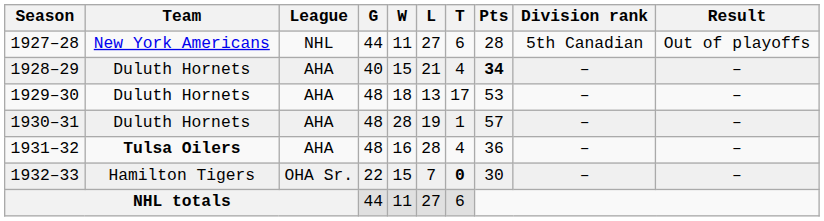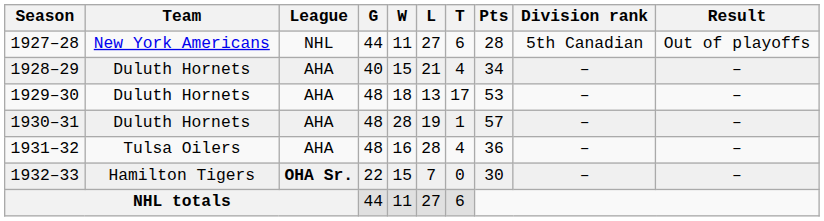(494, 71) bold -> (494, 71) normal
(182, 150) bold -> (182, 150) normal
(319, 176) normal -> (319, 176) bold
(460, 176) bold -> (460, 176) normal
